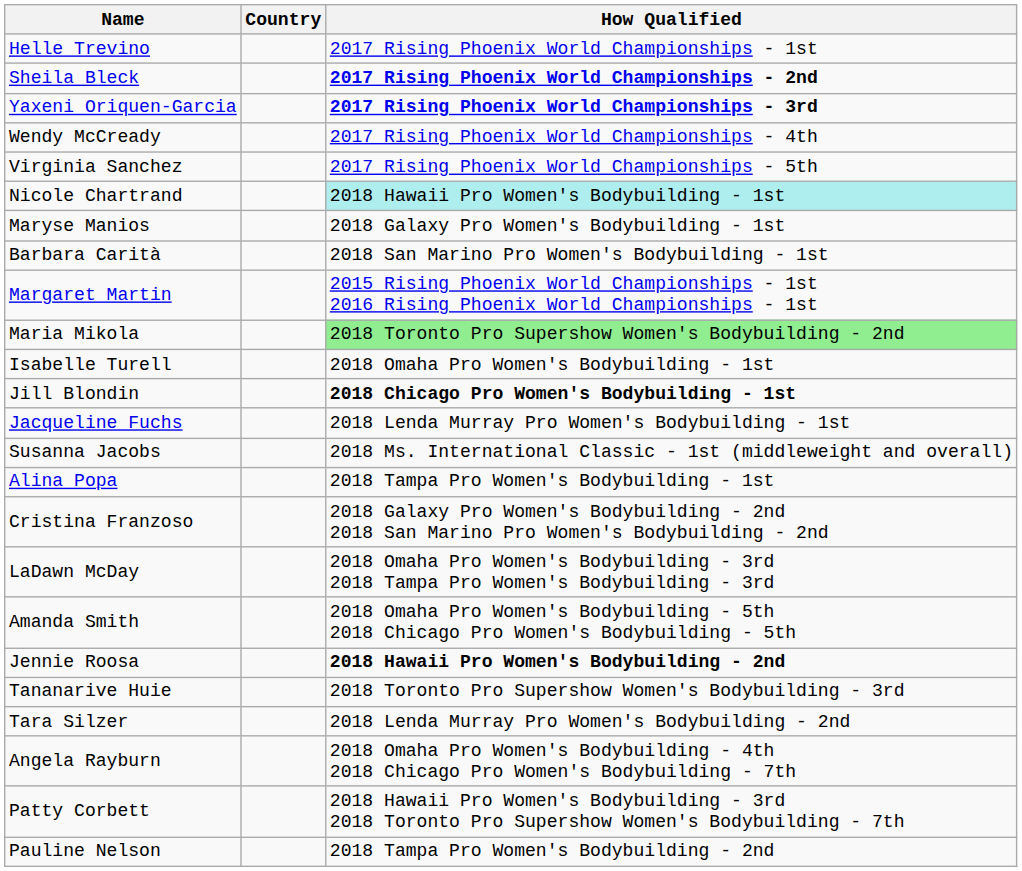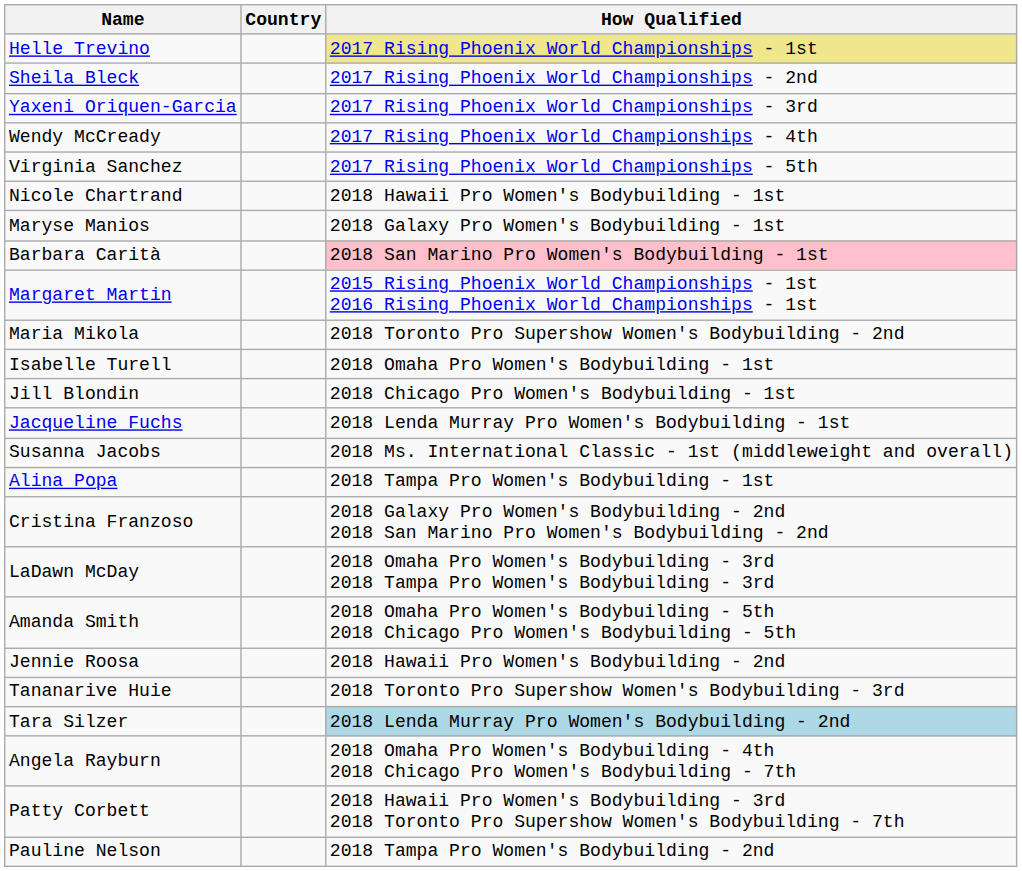(574, 49) no background -> (574, 49) khaki background
(574, 78) bold -> (574, 78) normal
(574, 108) bold -> (574, 108) normal
(558, 196) paleturquoise background -> (558, 196) no background
(579, 255) no background -> (579, 255) pink background
(617, 335) lightgreen background -> (617, 335) no background
(563, 394) bold -> (563, 394) normal
(558, 662) bold -> (558, 662) normal
(590, 721) no background -> (590, 721) lightblue background
